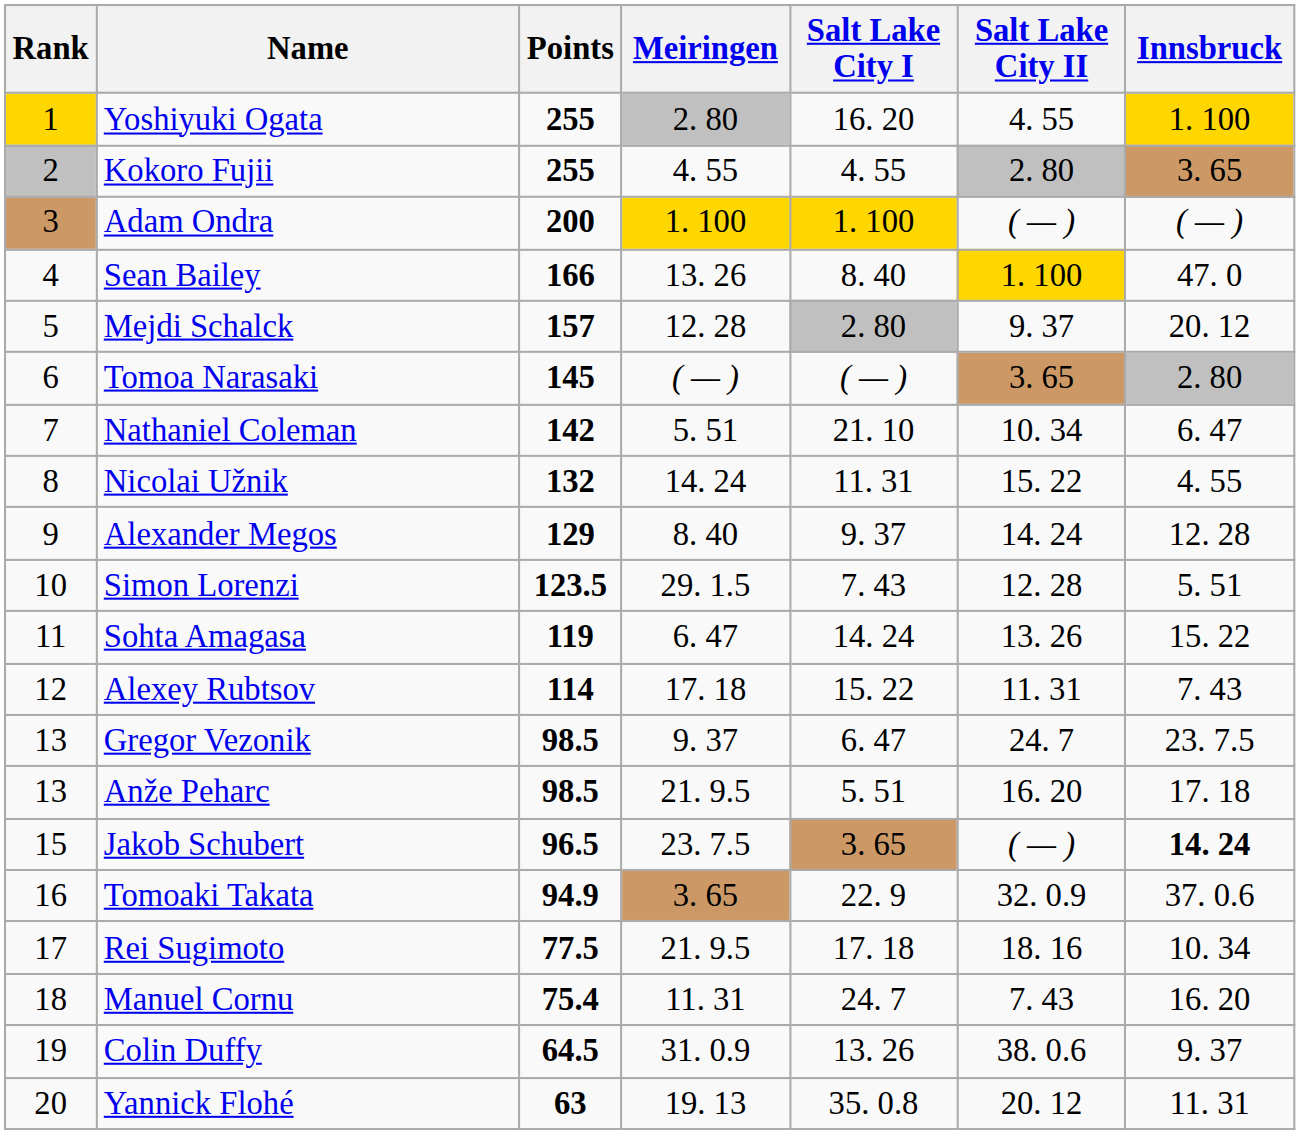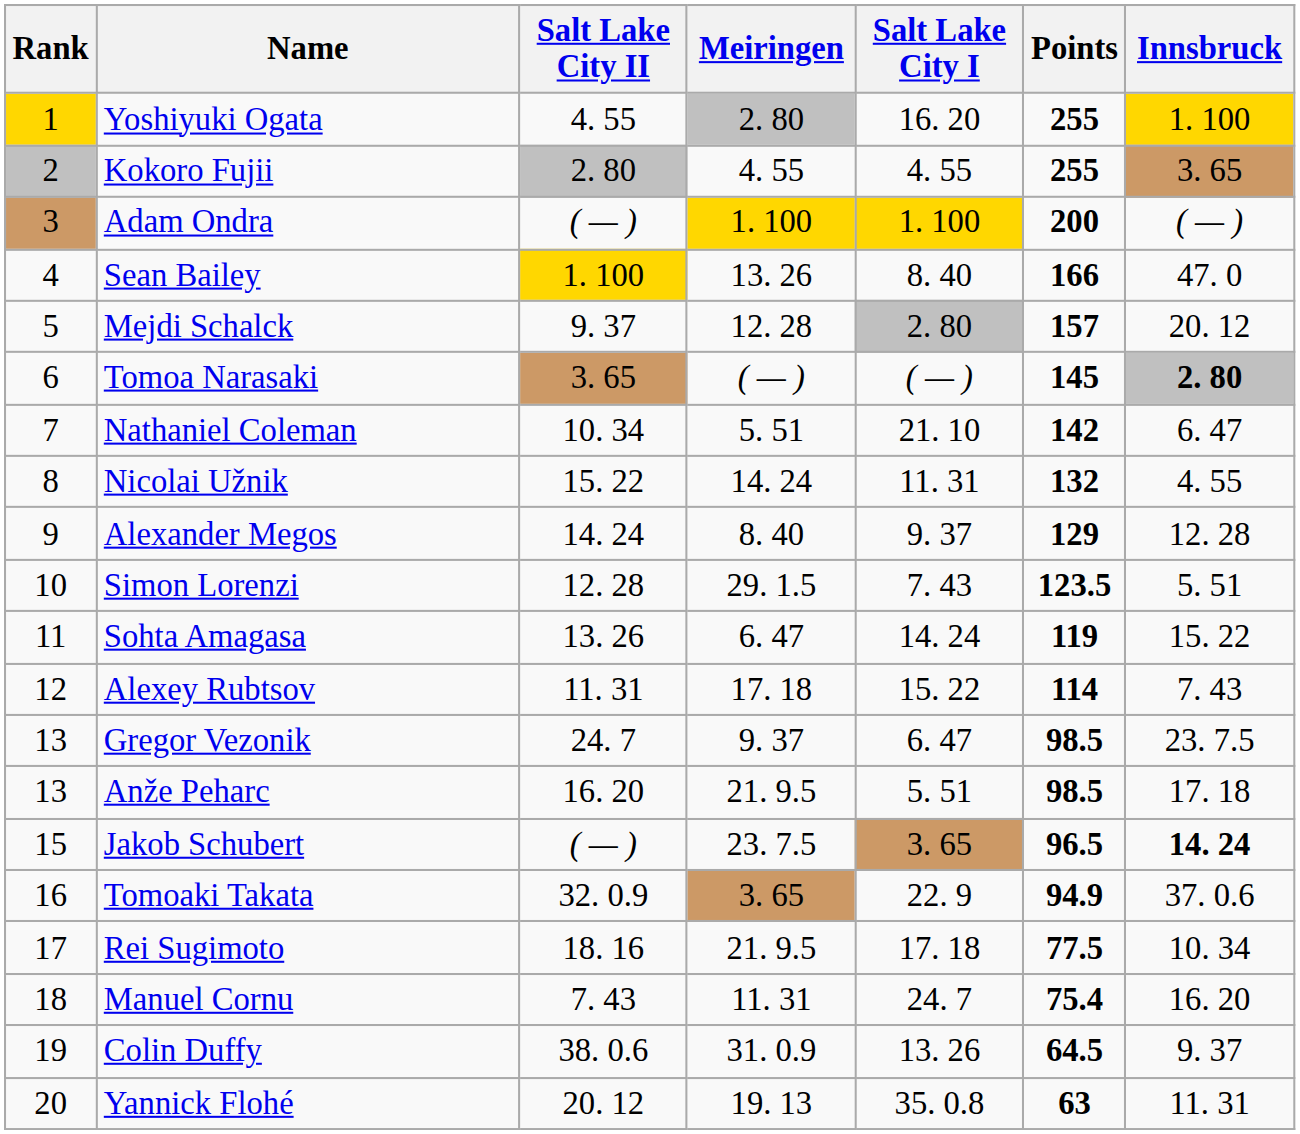columns swapped: (570, 48) <-> (1042, 48)
(1210, 377) normal -> (1210, 377) bold
